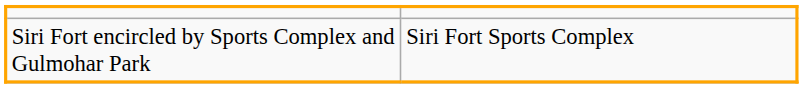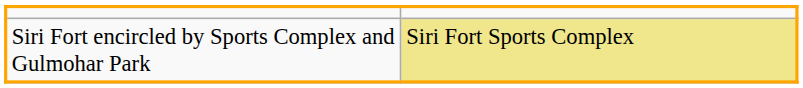(520, 36) no background -> (520, 36) khaki background
